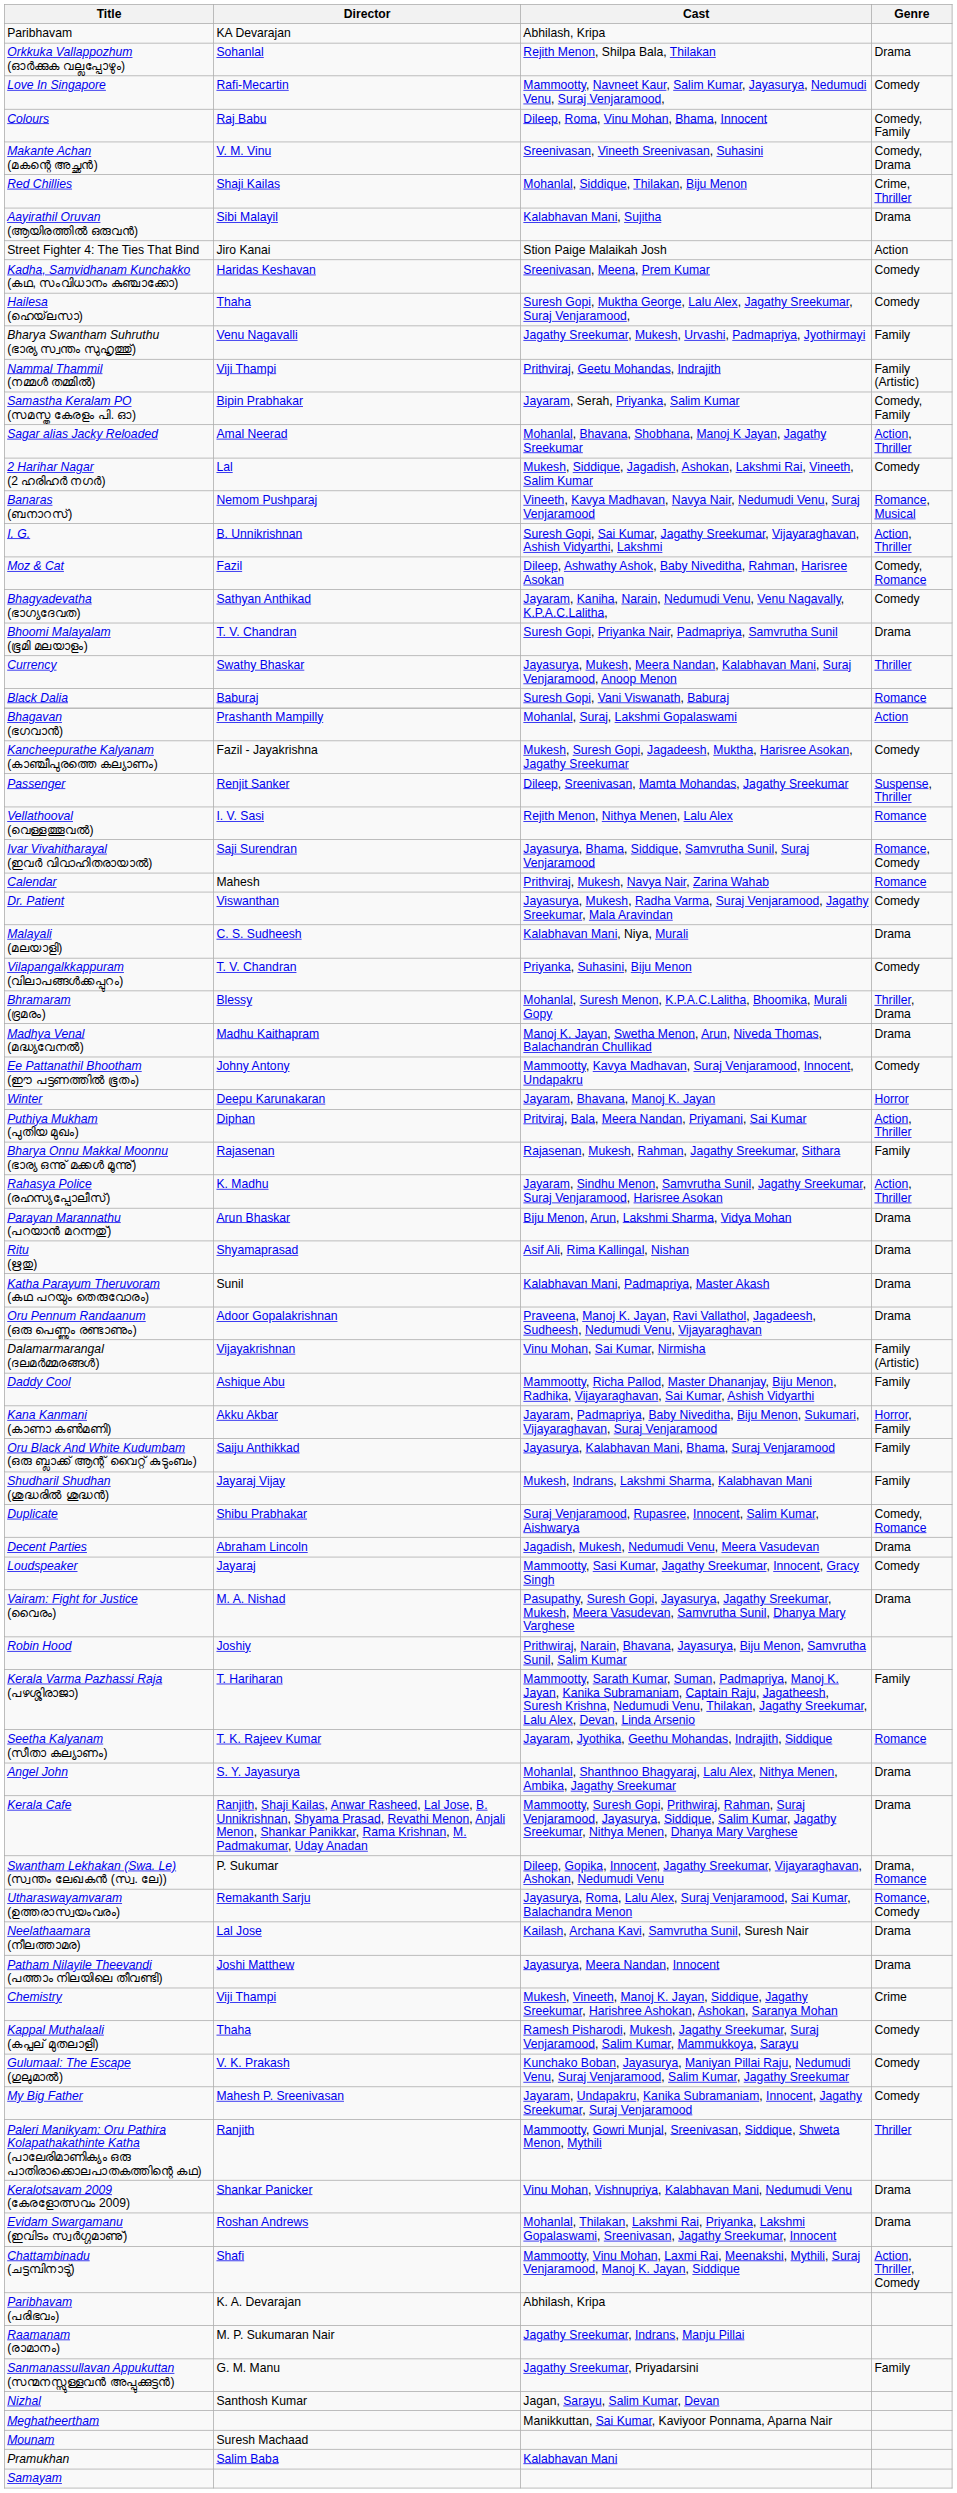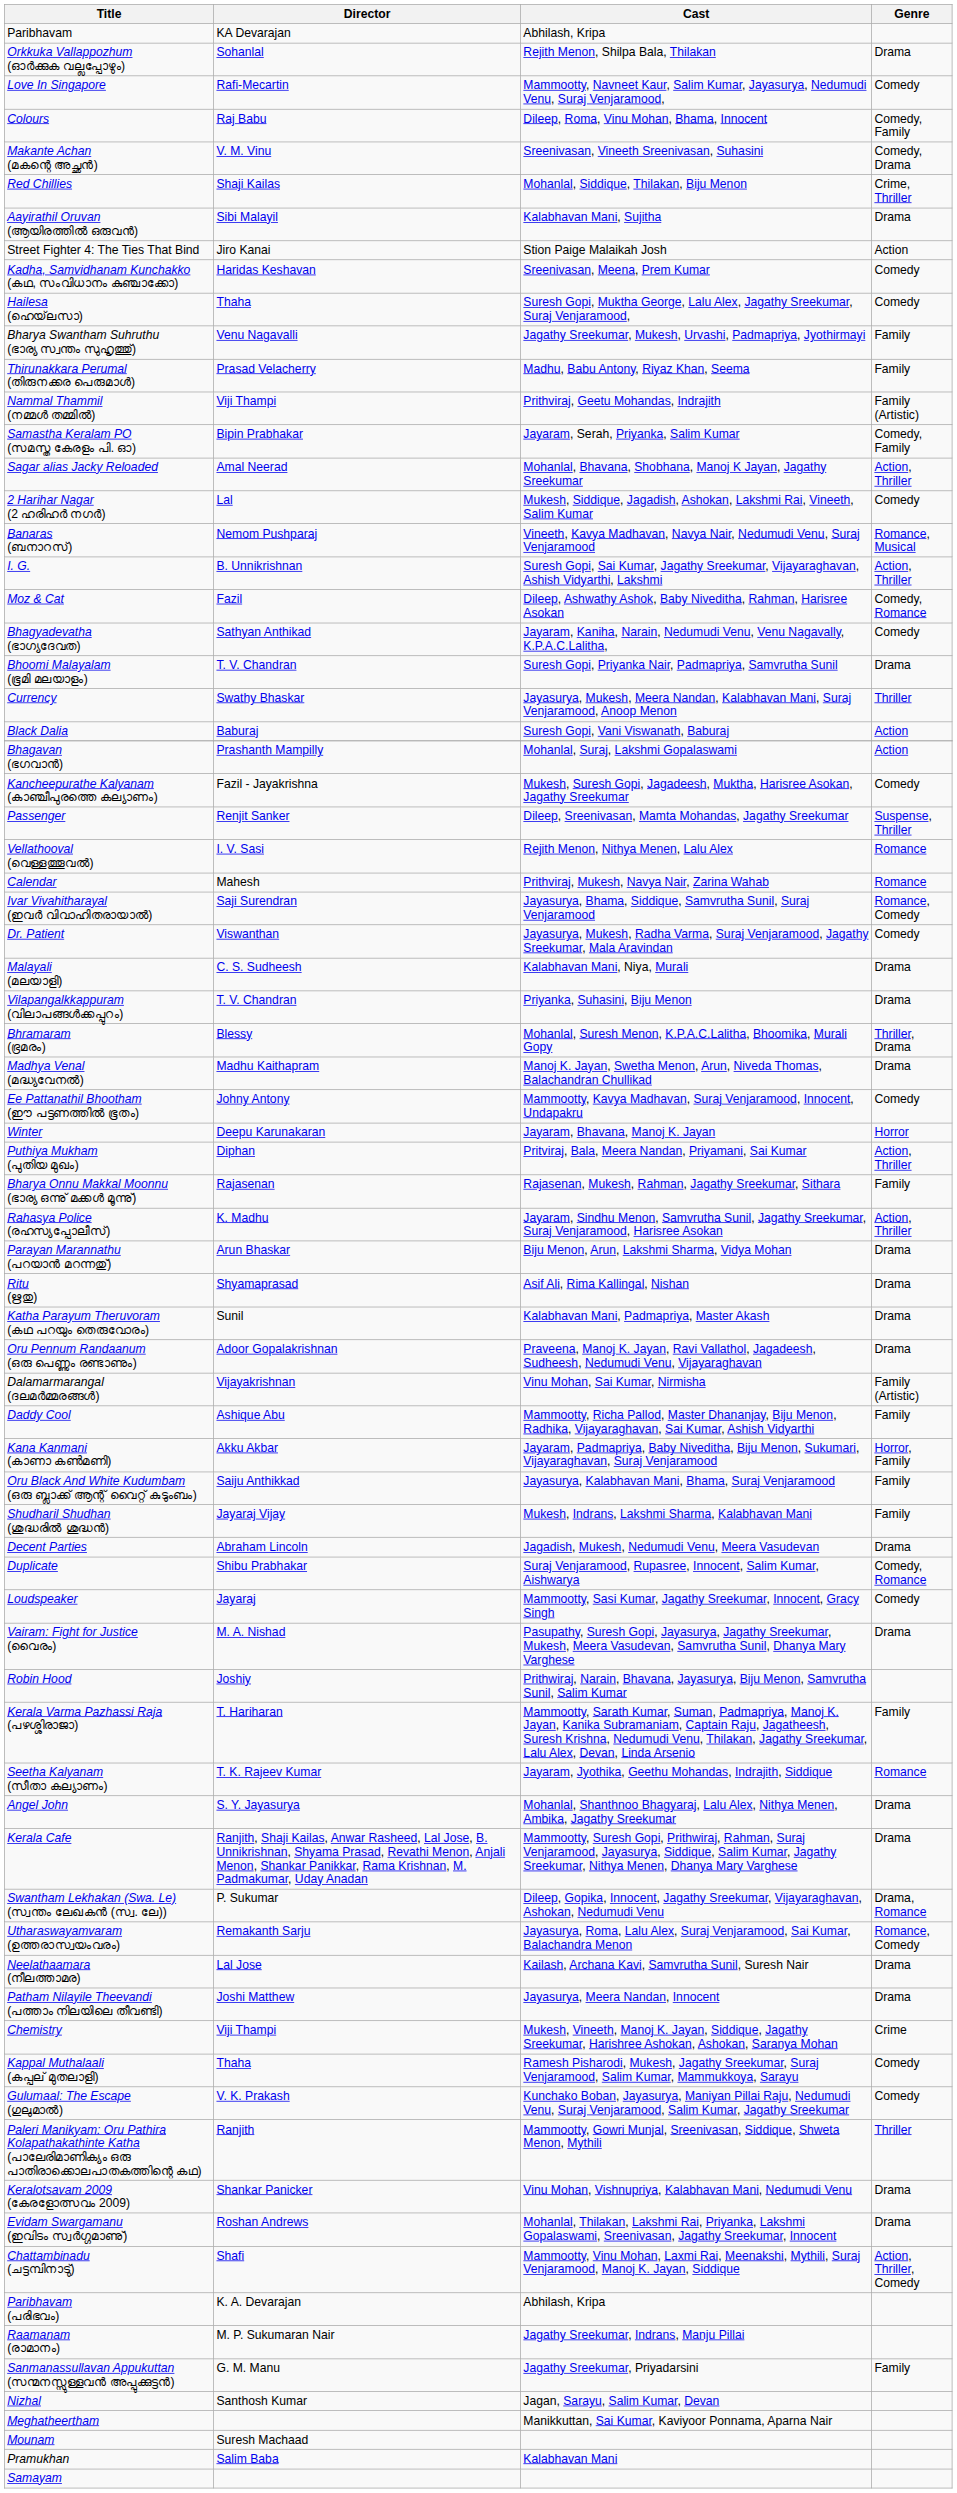+ row: (71, 375)
(900, 698) Romance -> (891, 731) Action
rows swapped: (32, 882) <-> (80, 856)
(897, 967) Comedy -> (893, 1000) Drama
rows swapped: (47, 1547) <-> (33, 1514)
- row: (45, 2096)
